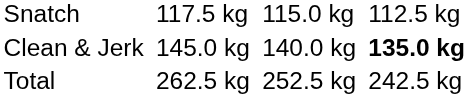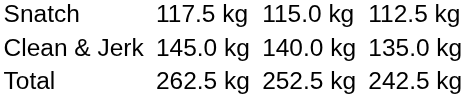(417, 47) bold -> (415, 47) normal
